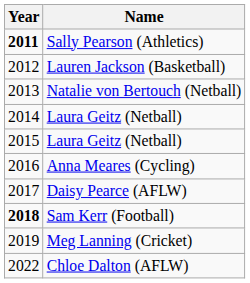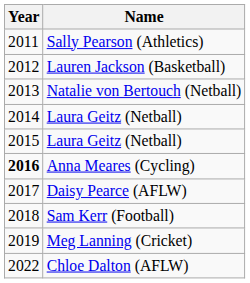(23, 41) bold -> (23, 41) normal
(24, 166) normal -> (24, 166) bold
(24, 215) bold -> (24, 215) normal
